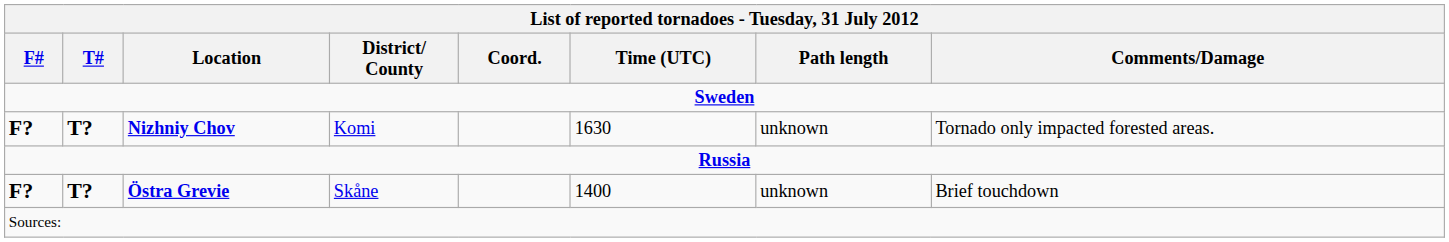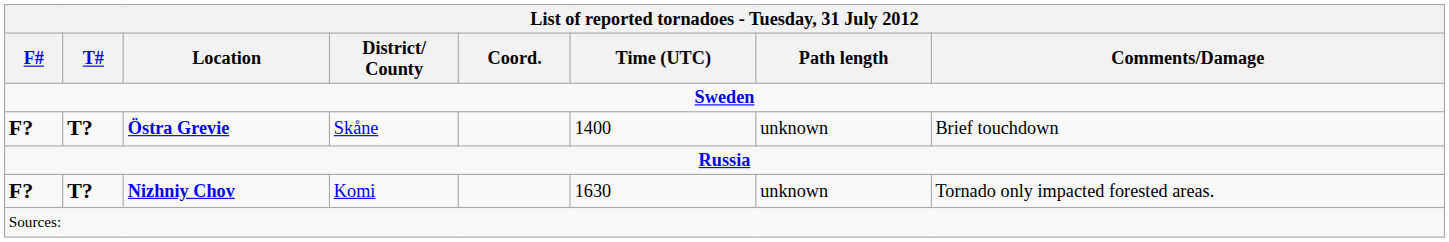rows swapped: (179, 190) <-> (181, 128)
